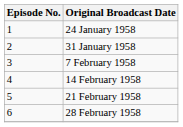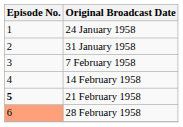(9, 96) normal -> (9, 96) bold
(9, 113) no background -> (9, 113) lightsalmon background
